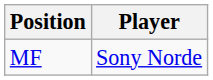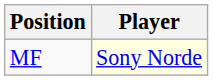(149, 57) no background -> (149, 57) lightyellow background
